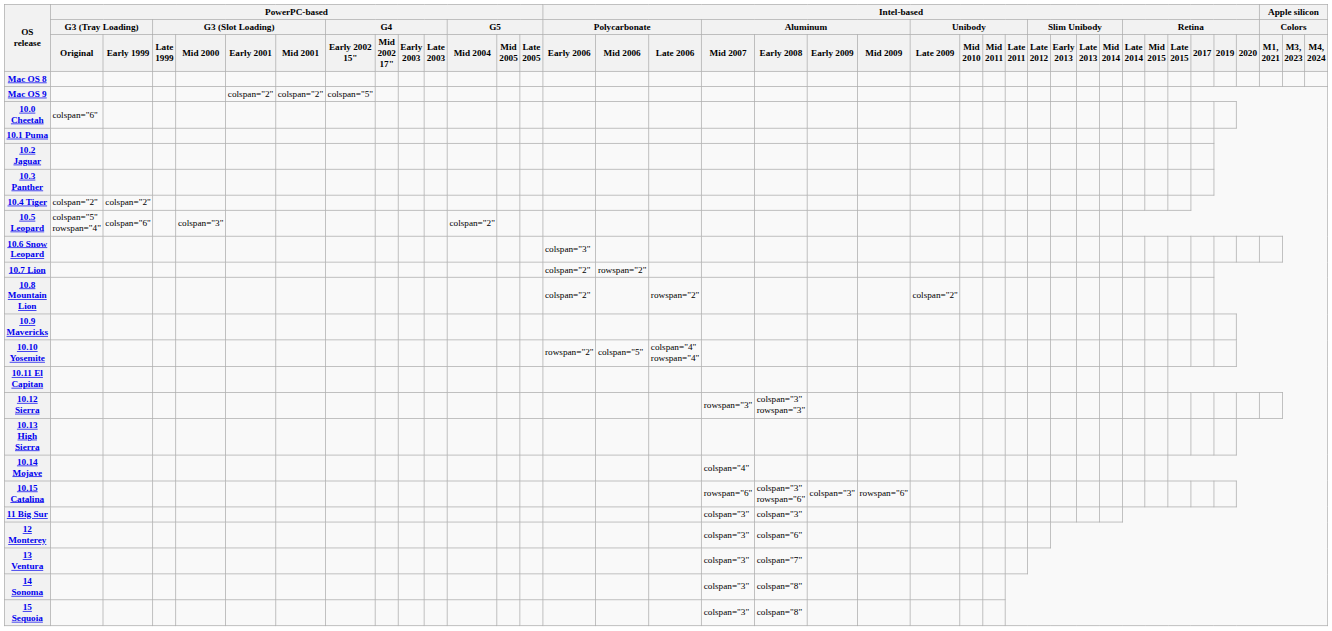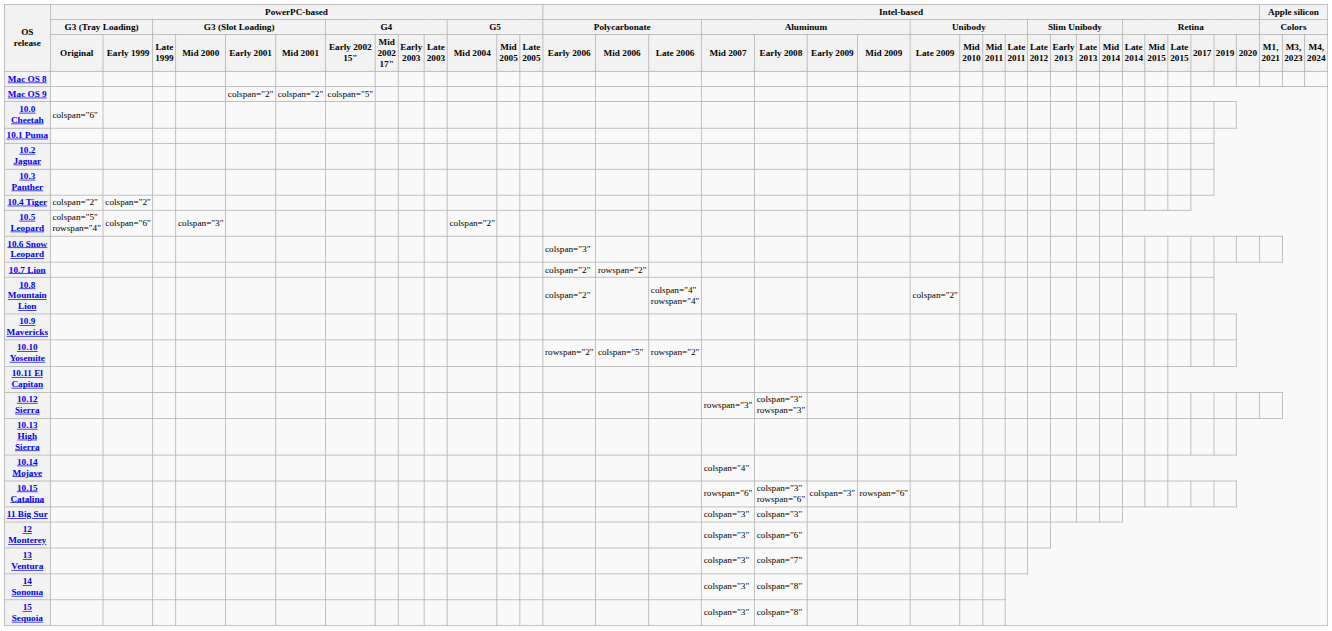(675, 295) rowspan="2" -> (675, 295) colspan="4" rowspan="4"
(675, 353) colspan="4" rowspan="4" -> (675, 353) rowspan="2"
